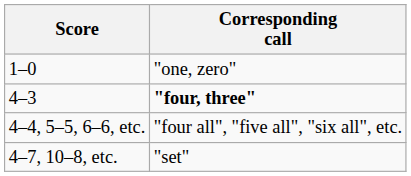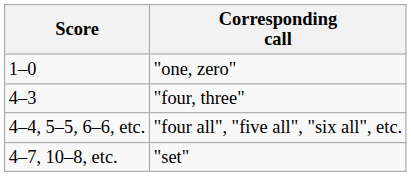(205, 98) bold -> (199, 98) normal
